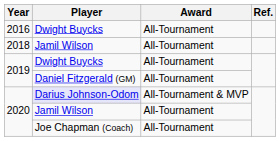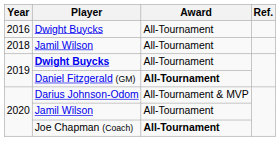(69, 62) normal -> (72, 62) bold
(178, 78) normal -> (182, 78) bold
(87, 95) lavender background -> (87, 95) no background
(178, 128) normal -> (182, 128) bold
